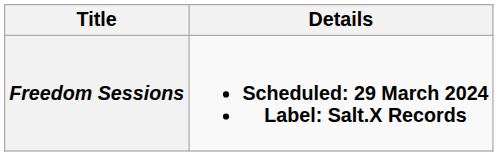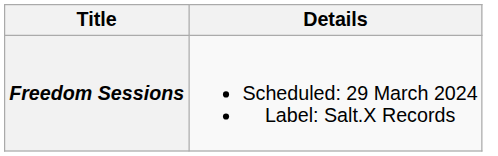(341, 104) bold -> (335, 104) normal
